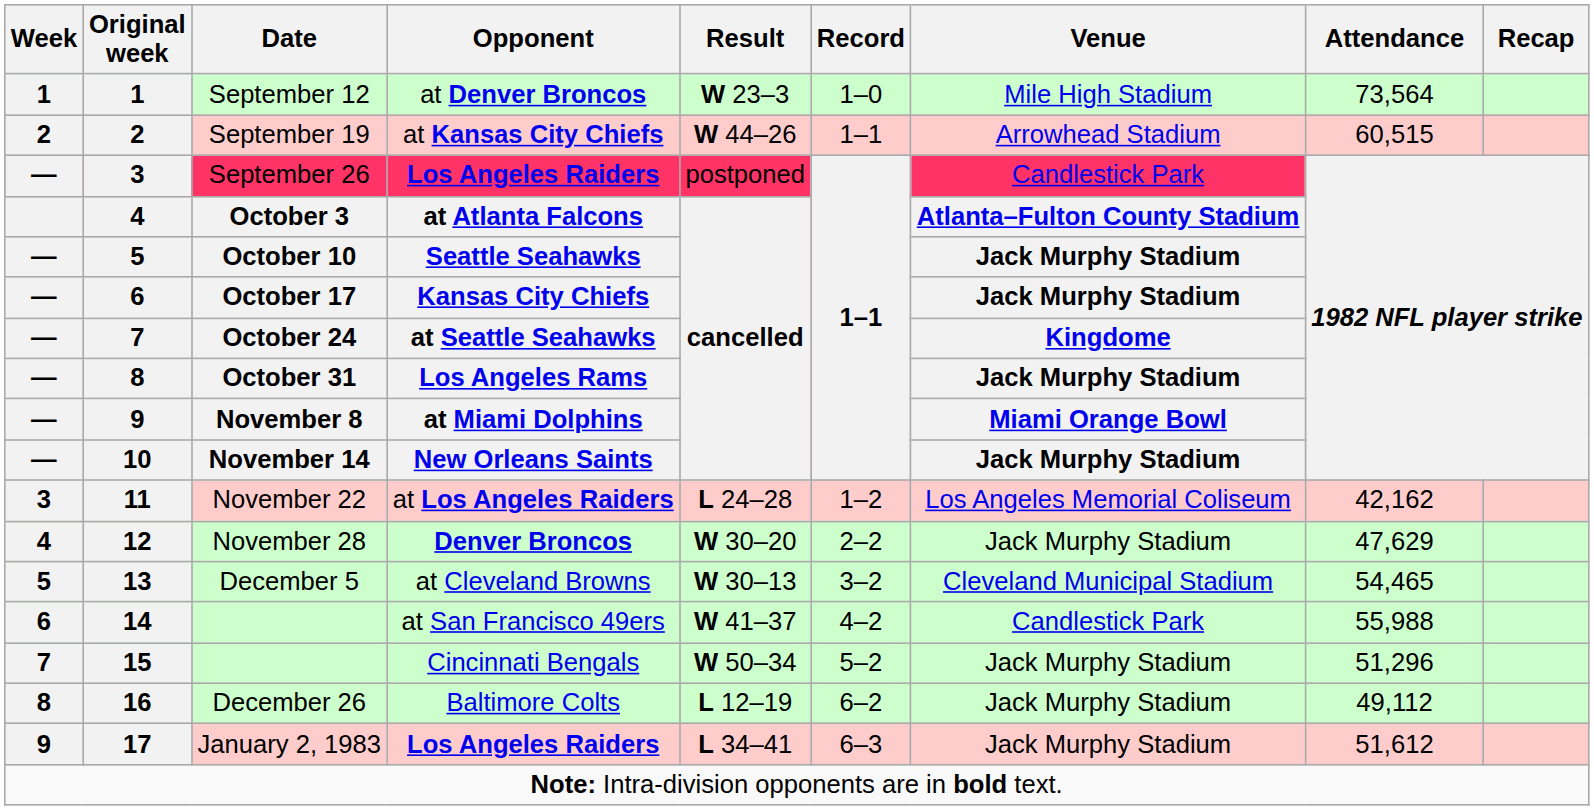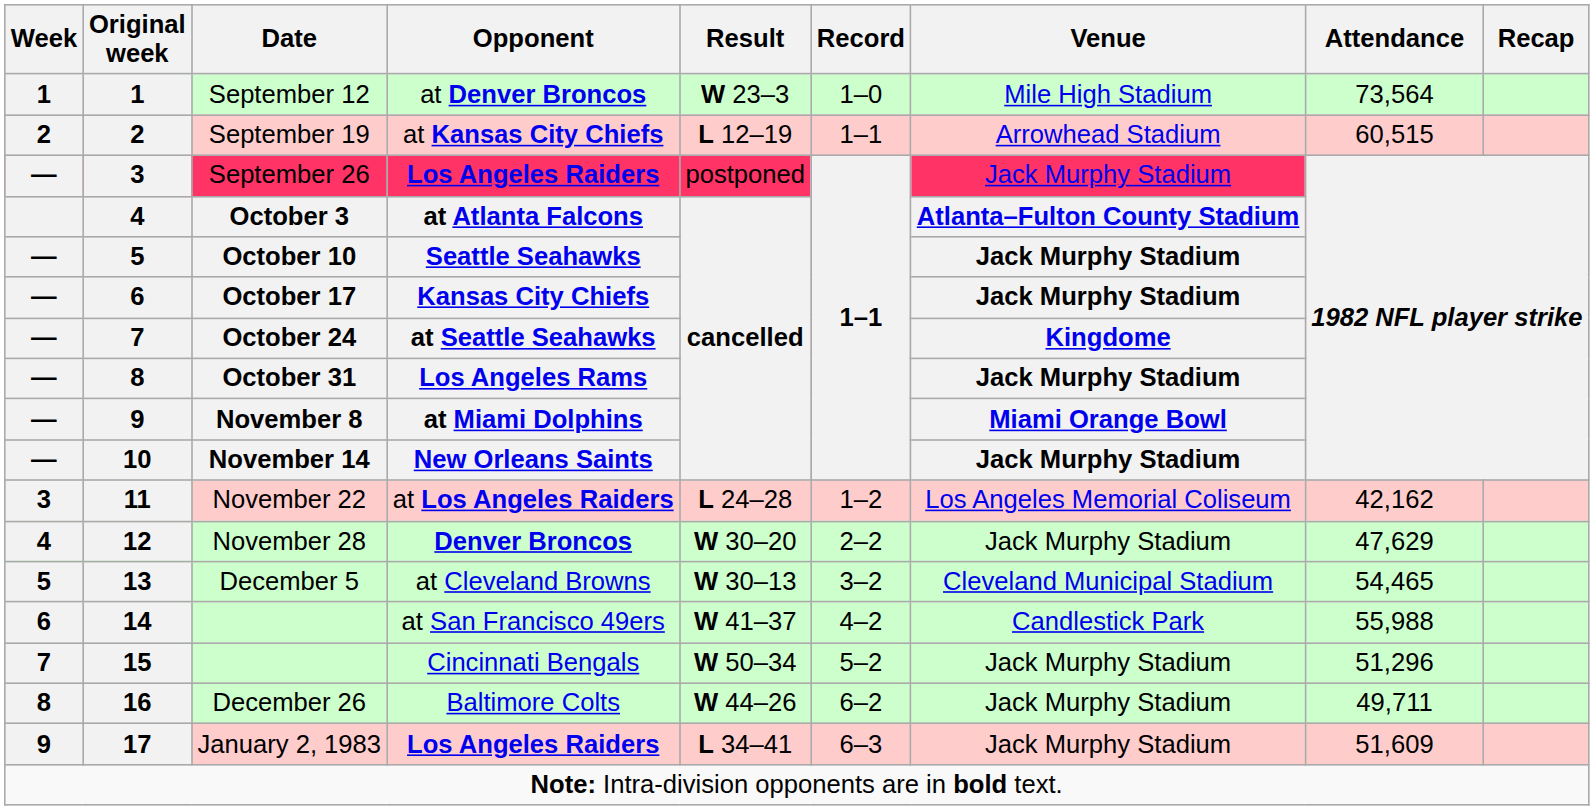(745, 134) W 44–26 -> (745, 134) L 12–19
(1108, 175) Candlestick Park -> (1108, 175) Jack Murphy Stadium
(745, 703) L 12–19 -> (745, 703) W 44–26
(1395, 703) 49,112 -> (1395, 703) 49,711
(1394, 743) 51,612 -> (1394, 743) 51,609
